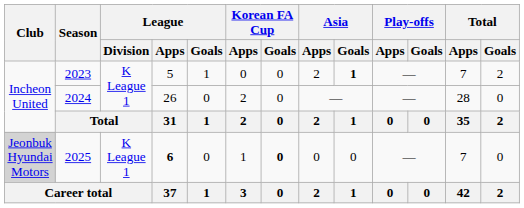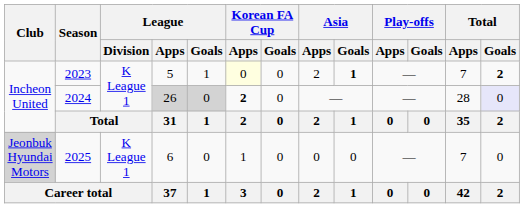(243, 73) no background -> (243, 73) lightyellow background
(500, 73) normal -> (500, 73) bold
(170, 98) no background -> (170, 98) lightgrey background
(207, 98) no background -> (207, 98) lightgrey background
(243, 98) normal -> (243, 98) bold
(500, 98) no background -> (500, 98) lavender background
(170, 157) bold -> (170, 157) normal
(280, 157) bold -> (280, 157) normal
